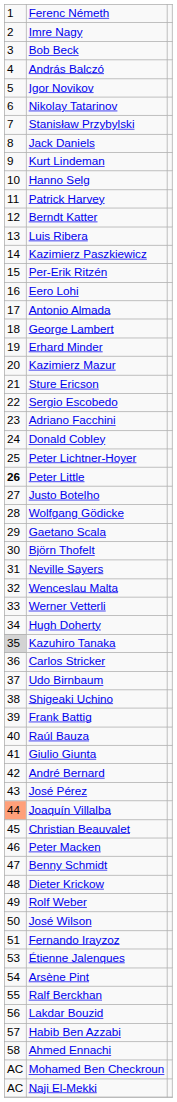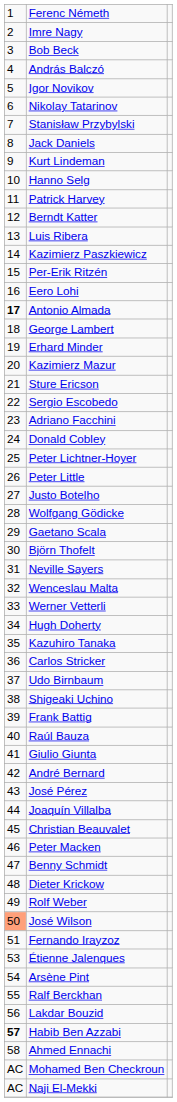(14, 310) normal -> (14, 310) bold
(14, 476) bold -> (14, 476) normal
(14, 643) lightgrey background -> (14, 643) no background
(14, 810) lightsalmon background -> (14, 810) no background
(14, 921) no background -> (14, 921) lightsalmon background
(14, 1032) normal -> (14, 1032) bold
